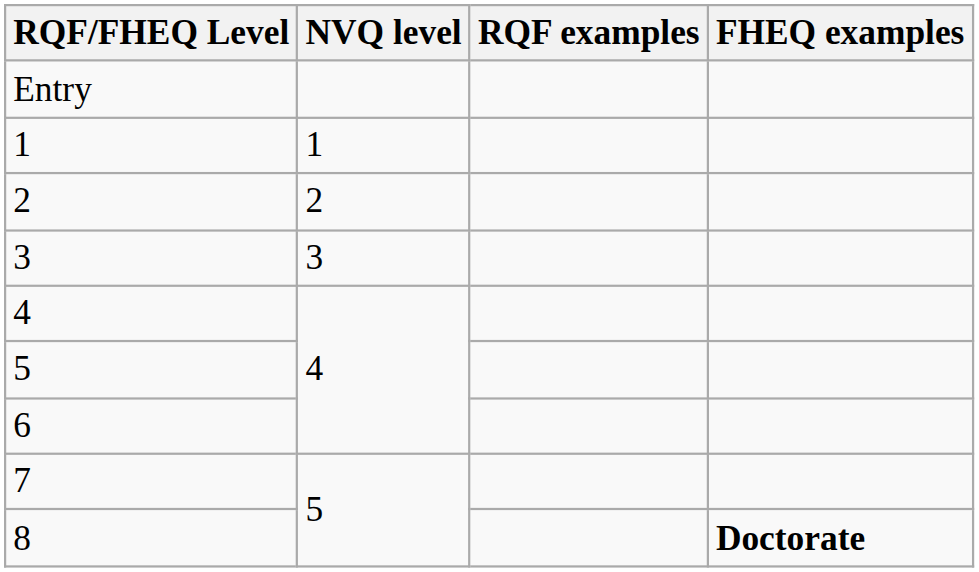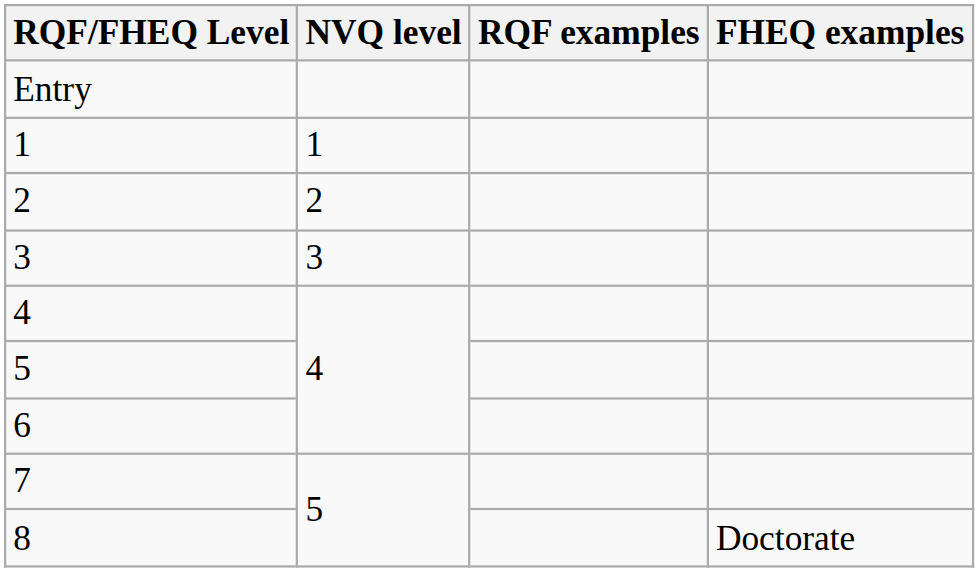(791, 537) bold -> (786, 537) normal
